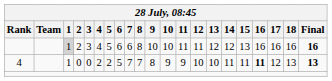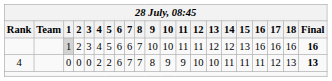(140, 46) 8 -> (140, 46) 7
(69, 63) 1 -> (69, 63) 0
(119, 63) 5 -> (119, 63) 6
(260, 63) bold -> (260, 63) normal
